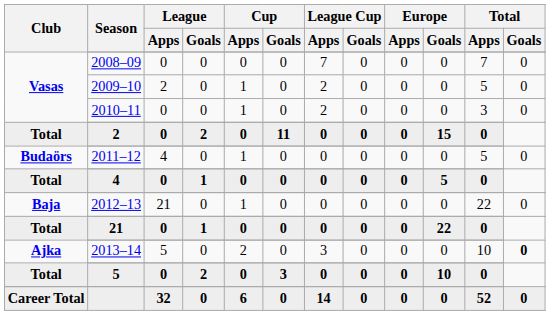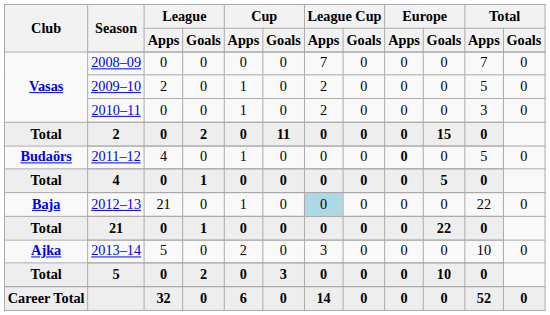(404, 157) normal -> (404, 157) bold
(324, 204) no background -> (324, 204) lightblue background
(524, 251) bold -> (524, 251) normal
